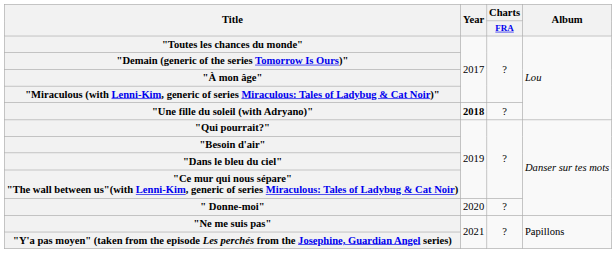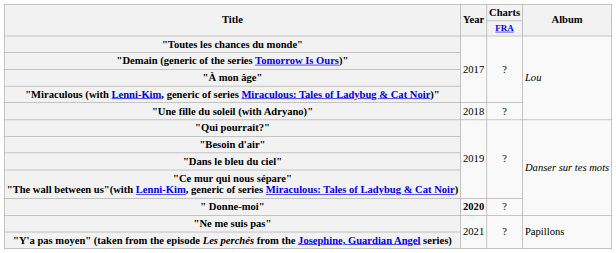(474, 111) bold -> (474, 111) normal
(474, 207) normal -> (474, 207) bold
